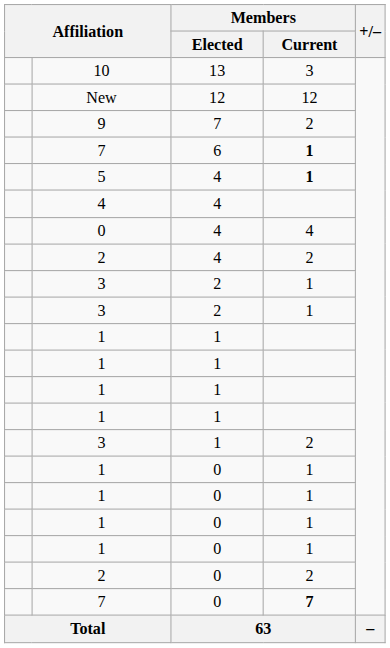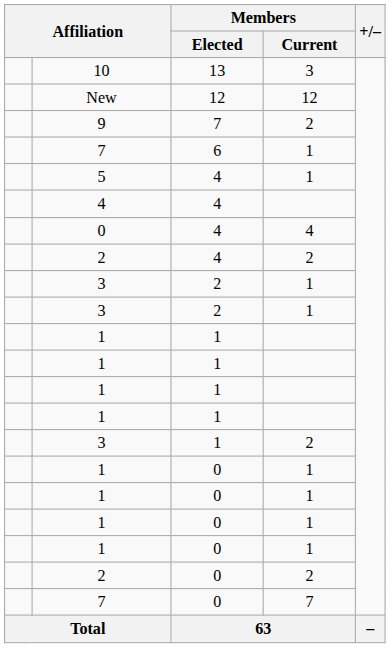(309, 150) bold -> (309, 150) normal
(309, 177) bold -> (309, 177) normal
(309, 602) bold -> (309, 602) normal
